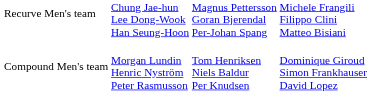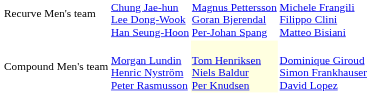(226, 72) no background -> (226, 72) lightyellow background
